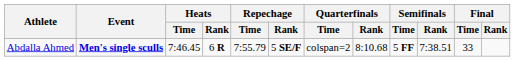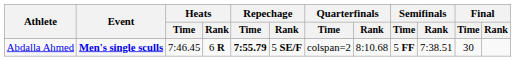(250, 47) normal -> (250, 47) bold
(468, 47) 33 -> (468, 47) 30
